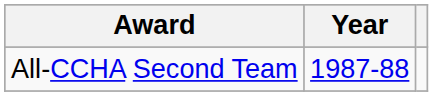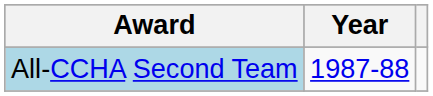(154, 68) no background -> (154, 68) lightblue background
